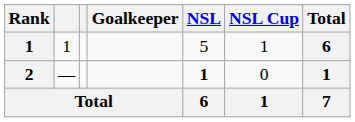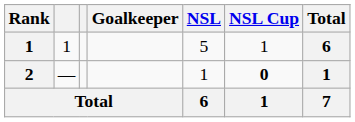(204, 74) bold -> (204, 74) normal
(264, 74) normal -> (264, 74) bold
